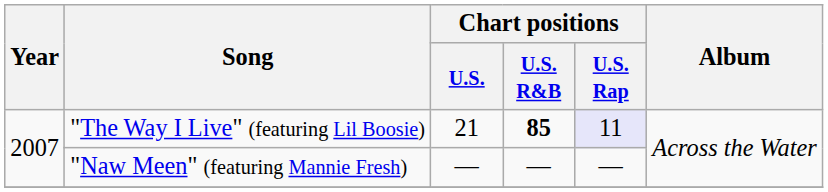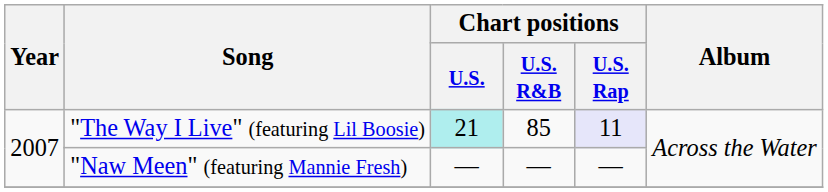(467, 128) no background -> (467, 128) paleturquoise background
(539, 128) bold -> (539, 128) normal
